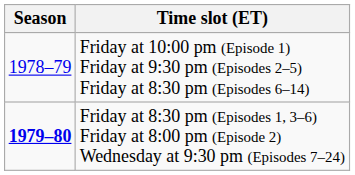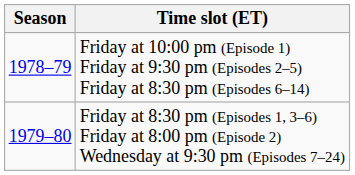(40, 136) bold -> (40, 136) normal
